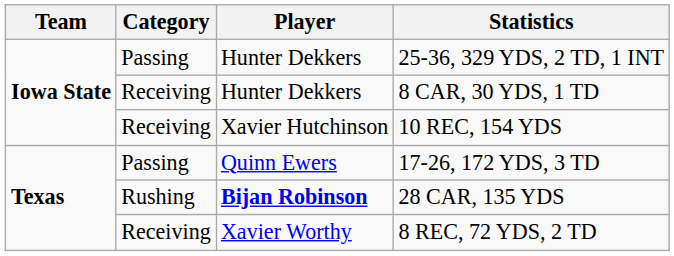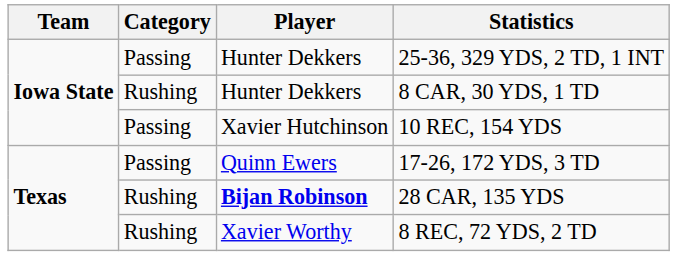(166, 92) Receiving -> (160, 92) Rushing
(166, 127) Receiving -> (157, 127) Passing
(166, 232) Receiving -> (160, 232) Rushing
